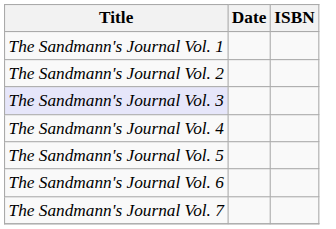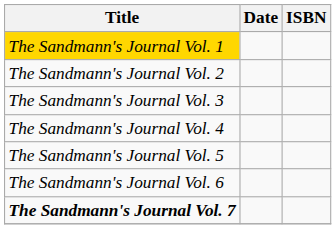(116, 45) no background -> (116, 45) gold background
(116, 100) lavender background -> (116, 100) no background
(116, 210) normal -> (122, 210) bold
